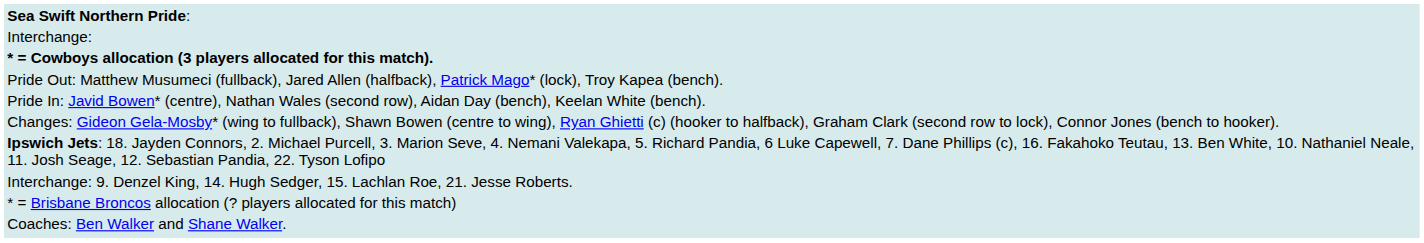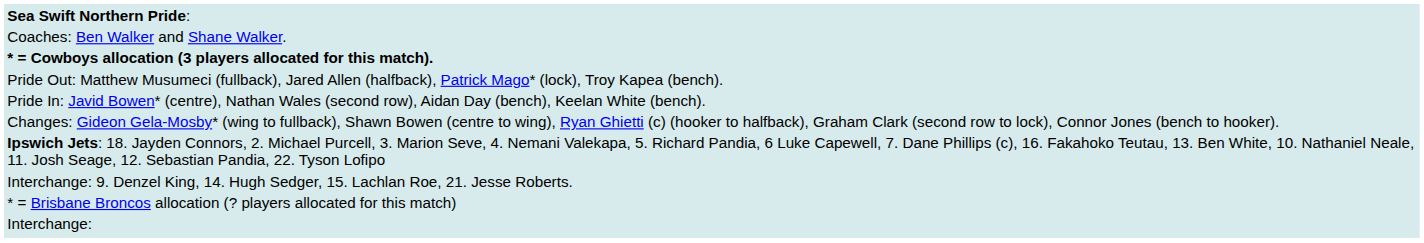(50, 37) Interchange: -> (147, 37) Coaches: Ben Walker and Shane Walker.
(147, 224) Coaches: Ben Walker and Shane Walker. -> (50, 224) Interchange:
